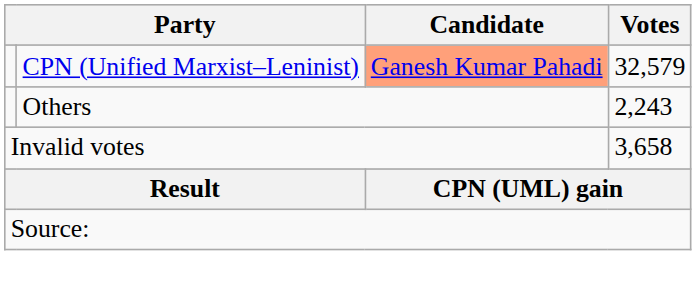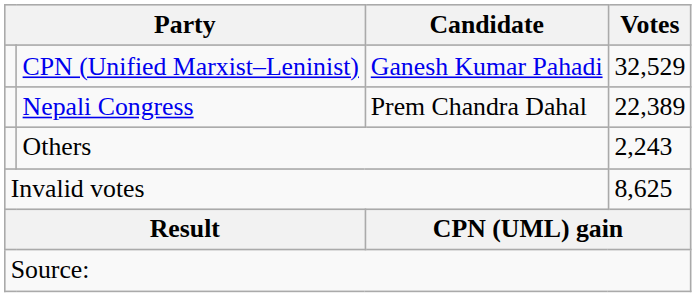(487, 65) lightsalmon background -> (487, 65) no background
(650, 65) 32,579 -> (650, 65) 32,529
+ row: (108, 106)
(643, 147) 3,658 -> (643, 188) 8,625
